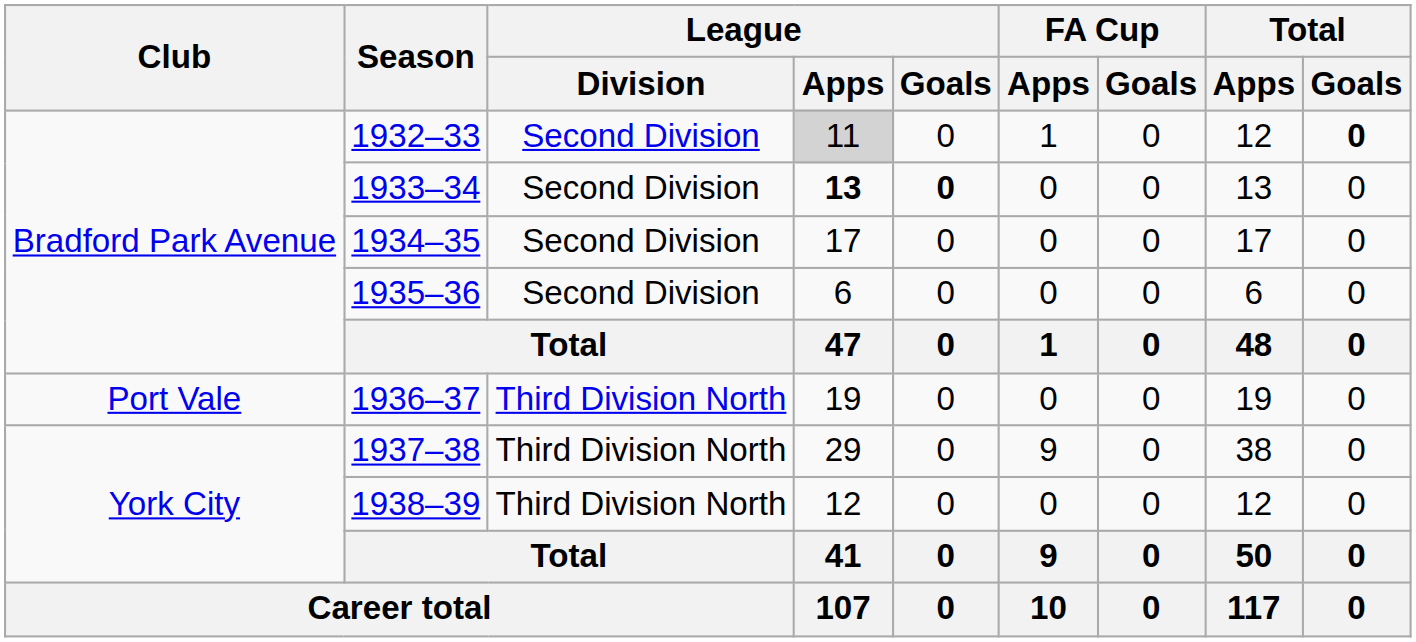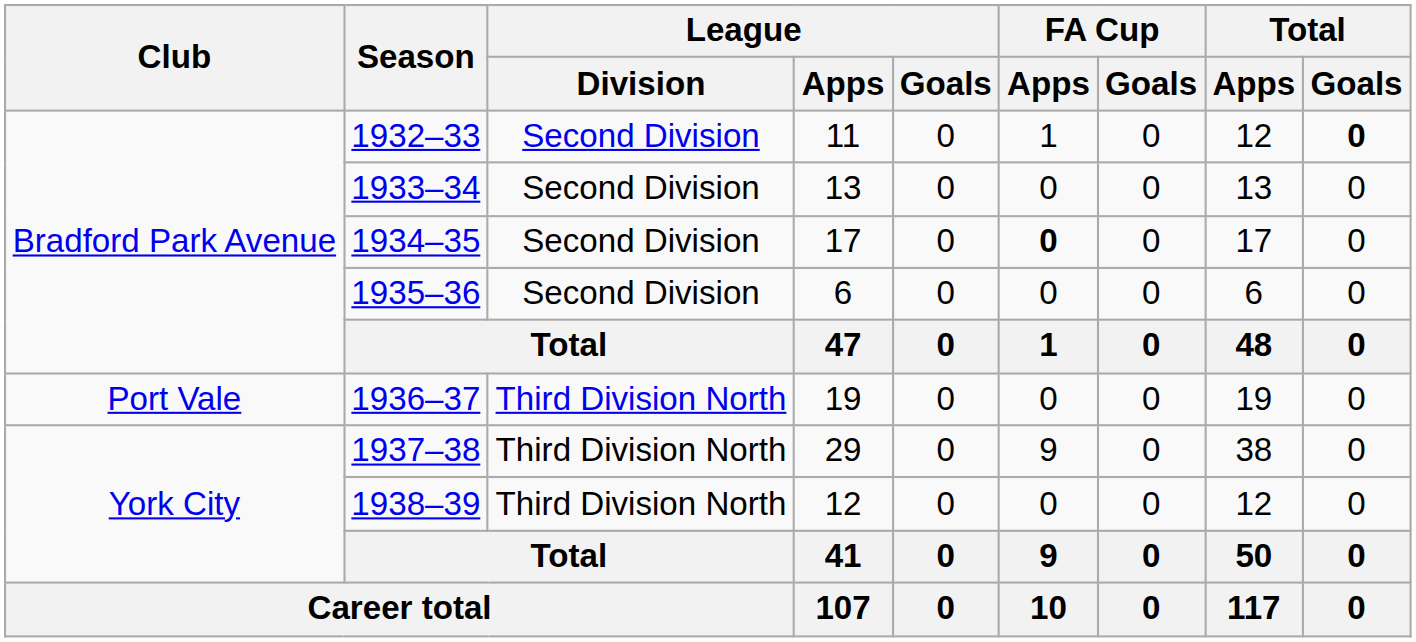(843, 135) lightgrey background -> (843, 135) no background
(843, 188) bold -> (843, 188) normal
(946, 188) bold -> (946, 188) normal
(1048, 240) normal -> (1048, 240) bold
